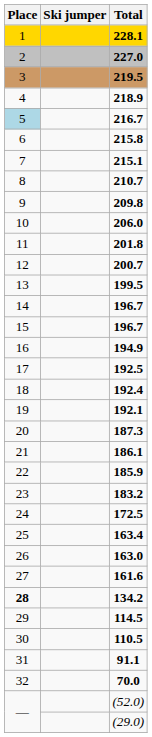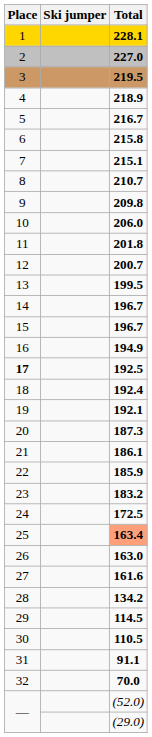(22, 118) lightblue background -> (22, 118) no background
(22, 368) normal -> (22, 368) bold
(128, 535) no background -> (128, 535) lightsalmon background
(22, 597) bold -> (22, 597) normal
